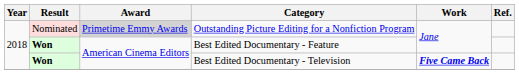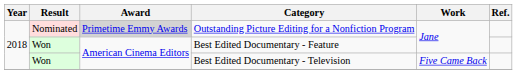(42, 45) bold -> (41, 45) normal
(42, 61) bold -> (41, 61) normal
(454, 61) bold -> (453, 61) normal
